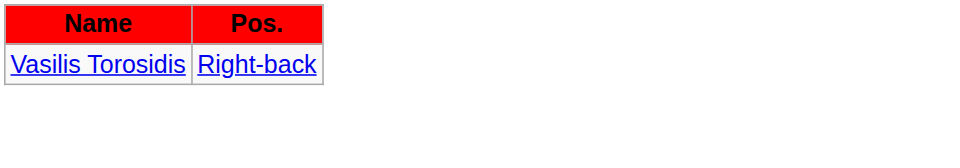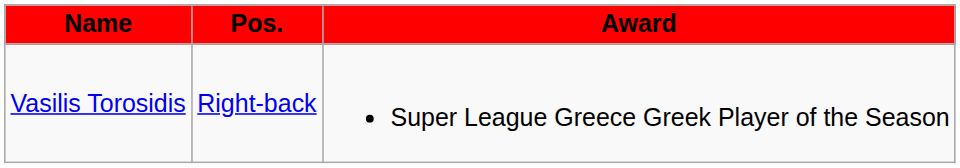+ column: (639, 24)
